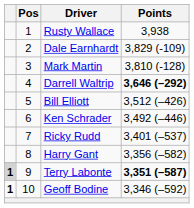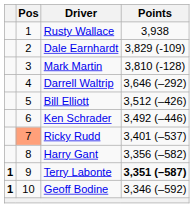(155, 84) bold -> (155, 84) normal
(28, 136) no background -> (28, 136) lightsalmon background
(10, 171) lightgrey background -> (10, 171) no background
